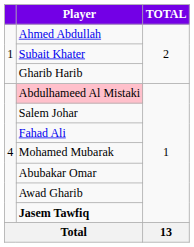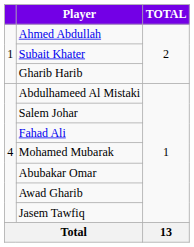(79, 93) pink background -> (79, 93) no background
(54, 212) bold -> (52, 212) normal
